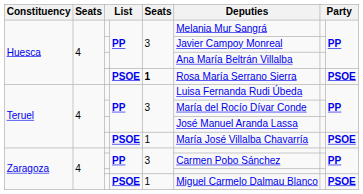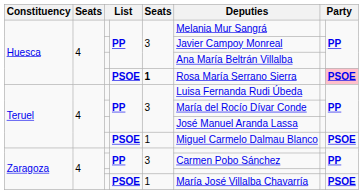(342, 76) no background -> (342, 76) pink background
(242, 140) María José Villalba Chavarría -> (247, 140) Miguel Carmelo Dalmau Blanco
(247, 181) Miguel Carmelo Dalmau Blanco -> (242, 181) María José Villalba Chavarría
